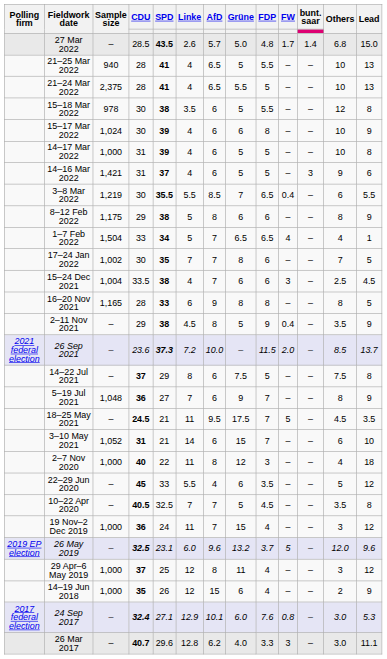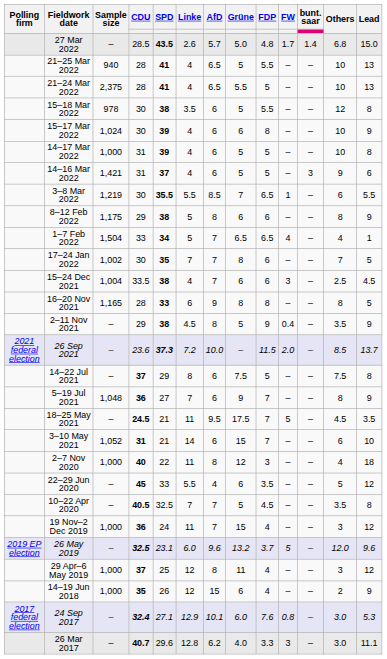(288, 195) 0.4 -> (288, 195) 1
